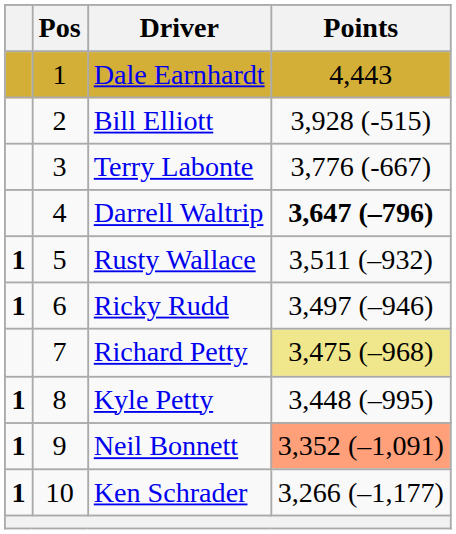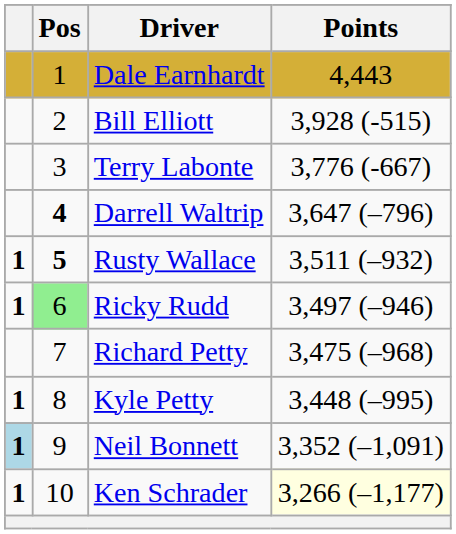(60, 213) normal -> (60, 213) bold
(361, 213) bold -> (361, 213) normal
(60, 259) normal -> (60, 259) bold
(60, 306) no background -> (60, 306) lightgreen background
(361, 352) khaki background -> (361, 352) no background
(18, 445) no background -> (18, 445) lightblue background
(361, 445) lightsalmon background -> (361, 445) no background
(361, 491) no background -> (361, 491) lightyellow background
